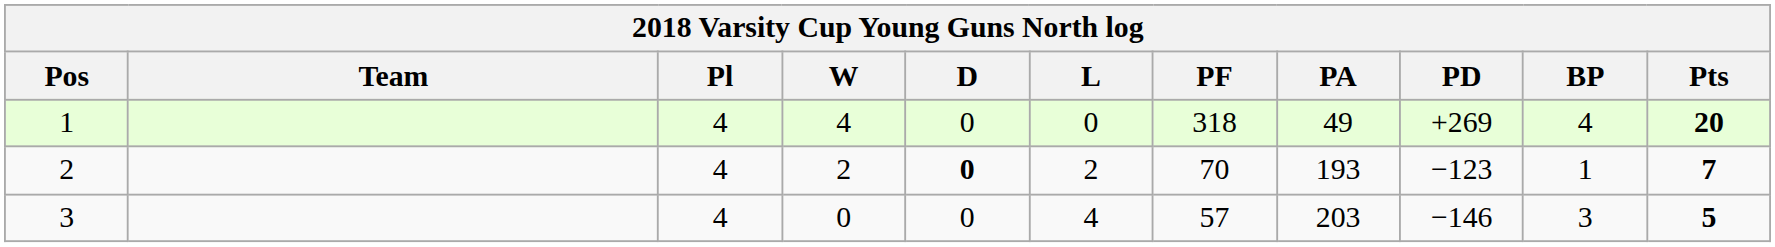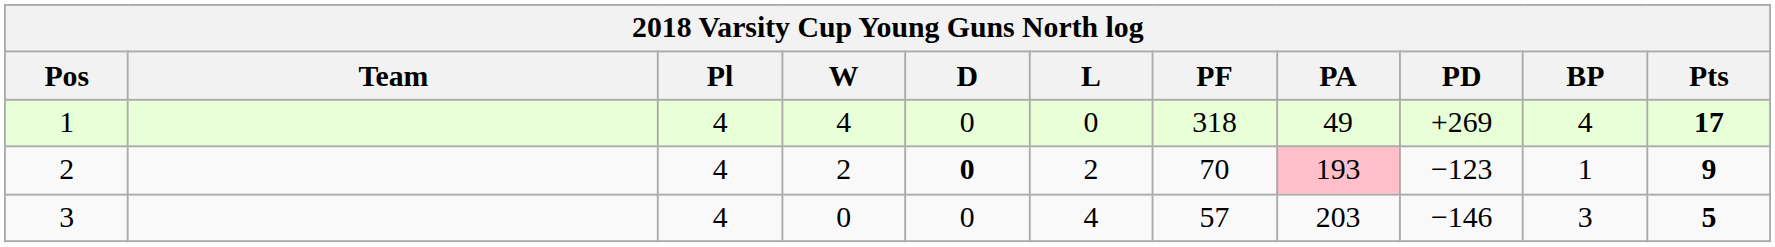(1709, 122) 20 -> (1709, 122) 17
(1338, 169) no background -> (1338, 169) pink background
(1709, 169) 7 -> (1709, 169) 9
